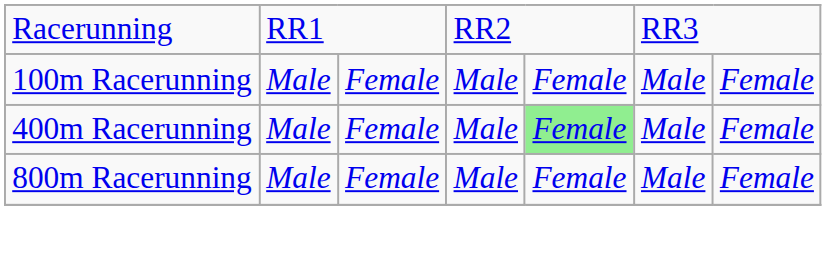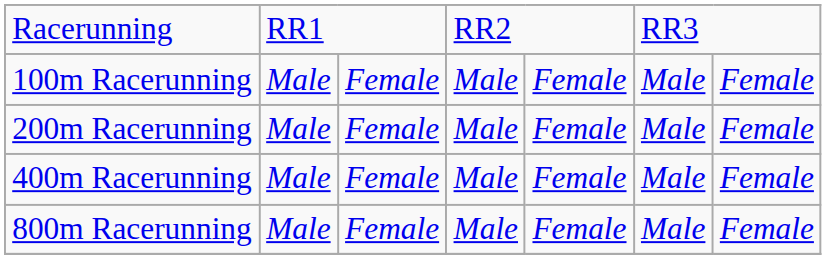+ row: (132, 128)
(579, 128) lightgreen background -> (579, 178) no background
